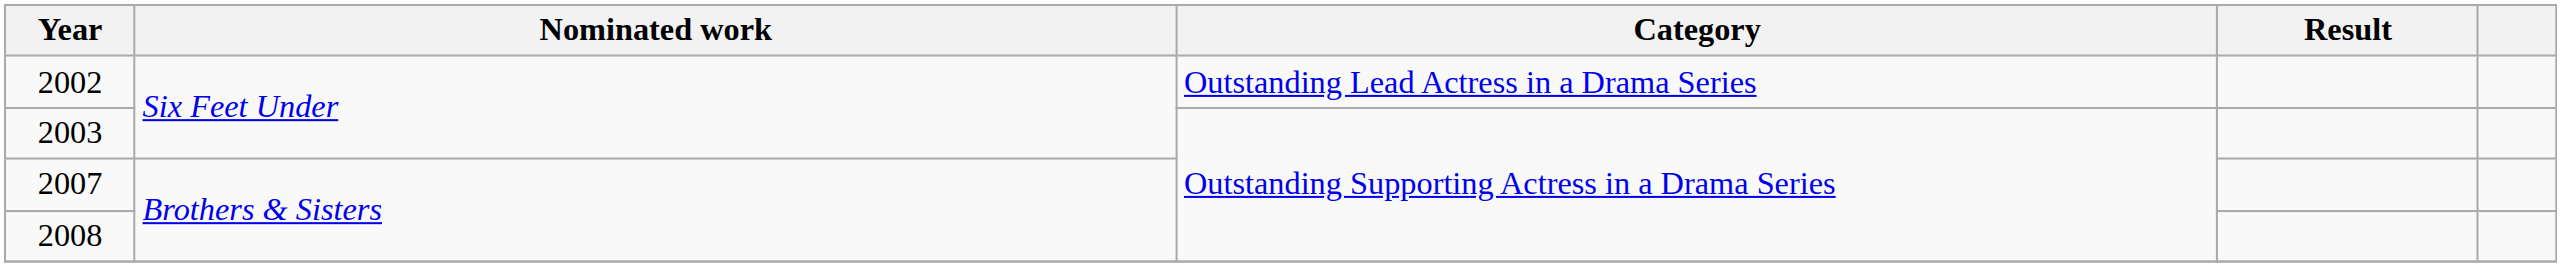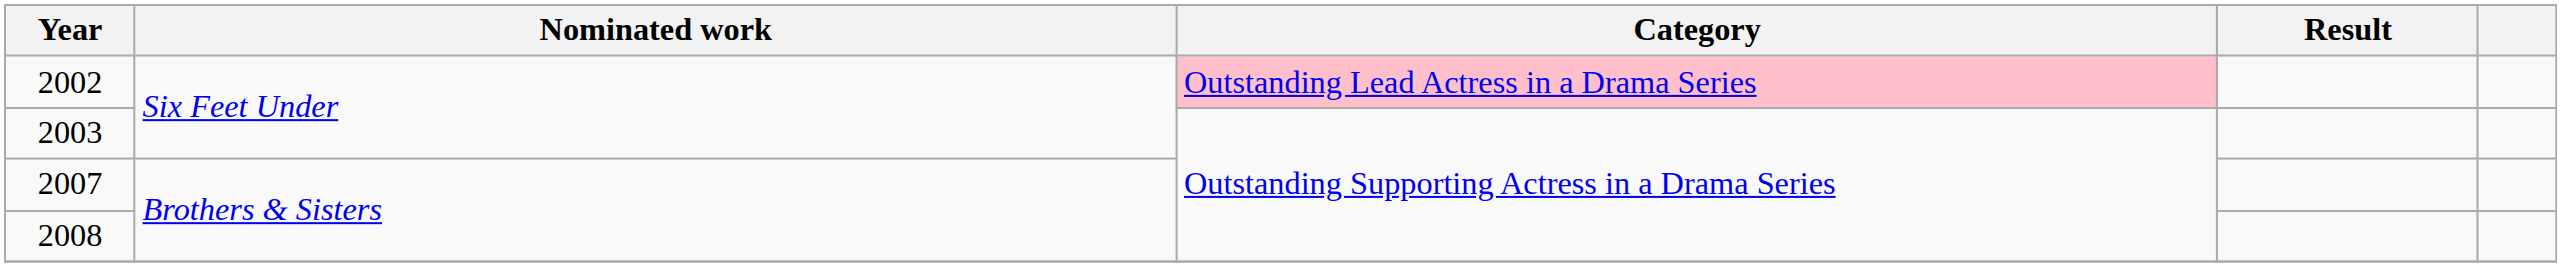(1470, 81) no background -> (1470, 81) pink background
